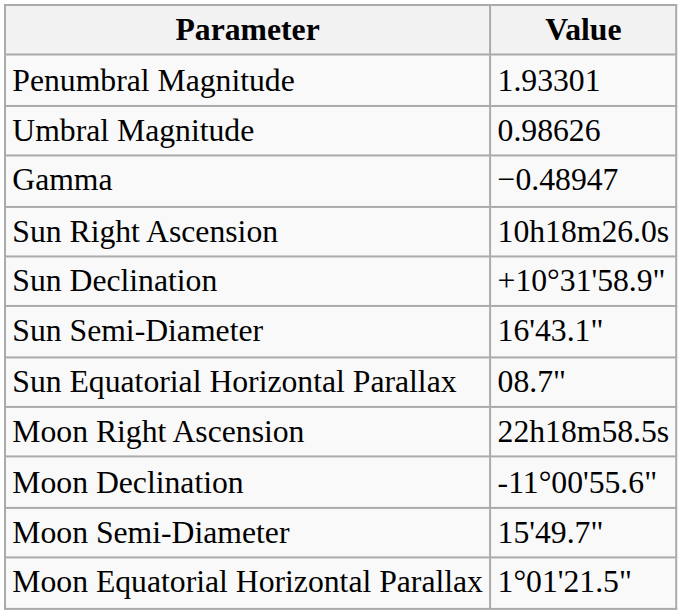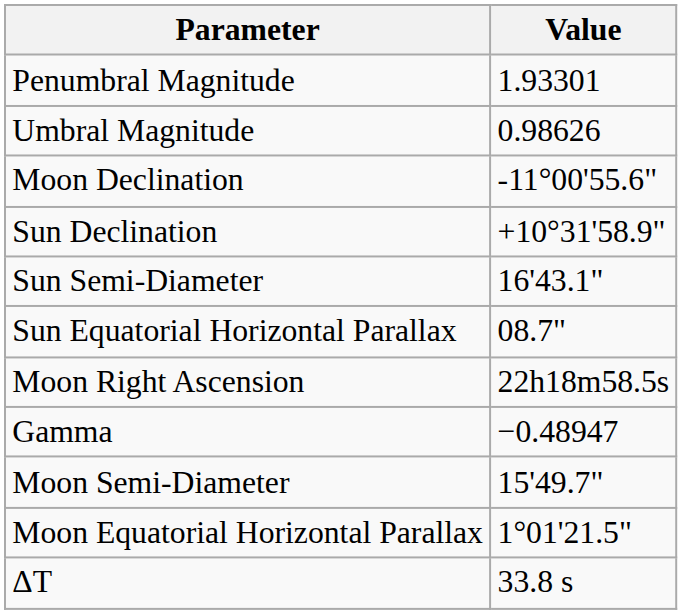rows swapped: (62, 180) <-> (128, 481)
- row: (145, 230)
+ row: (32, 582)
